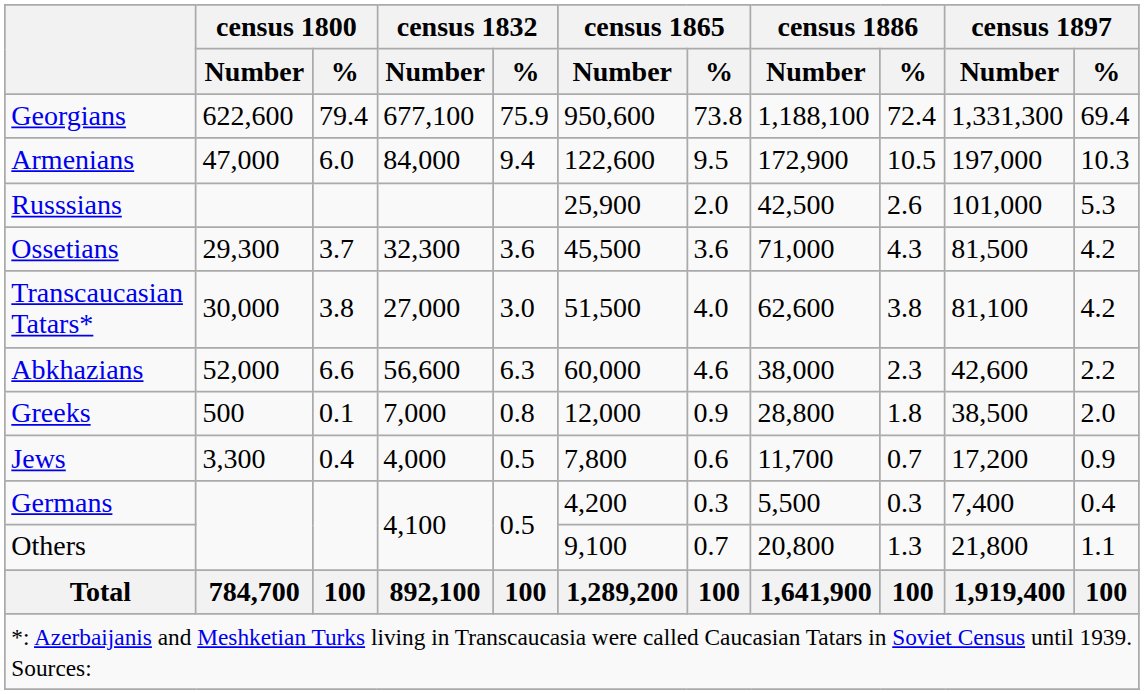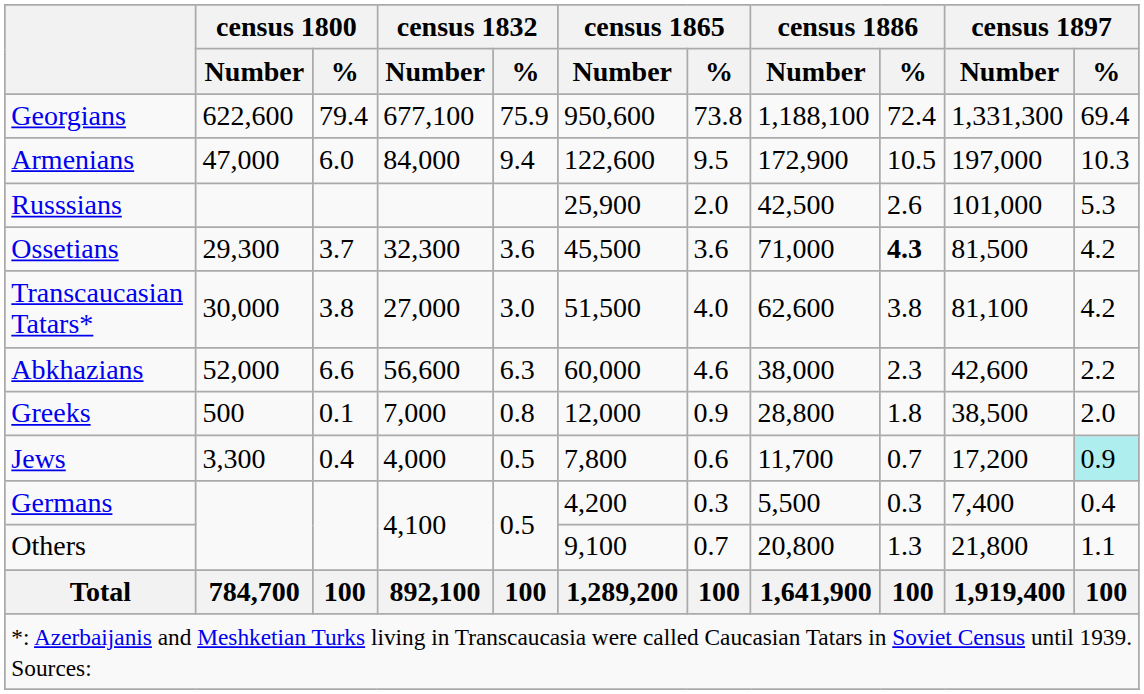(905, 248) normal -> (905, 248) bold
(1098, 457) no background -> (1098, 457) paleturquoise background
